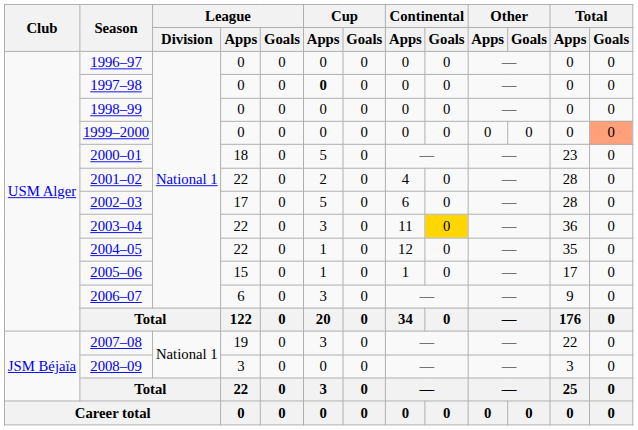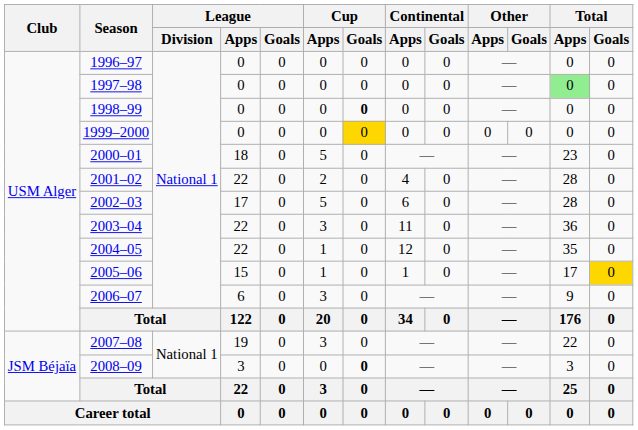(323, 86) bold -> (323, 86) normal
(570, 86) no background -> (570, 86) lightgreen background
(364, 109) normal -> (364, 109) bold
(364, 132) no background -> (364, 132) gold background
(611, 132) lightsalmon background -> (611, 132) no background
(447, 226) gold background -> (447, 226) no background
(611, 272) no background -> (611, 272) gold background
(364, 366) normal -> (364, 366) bold
